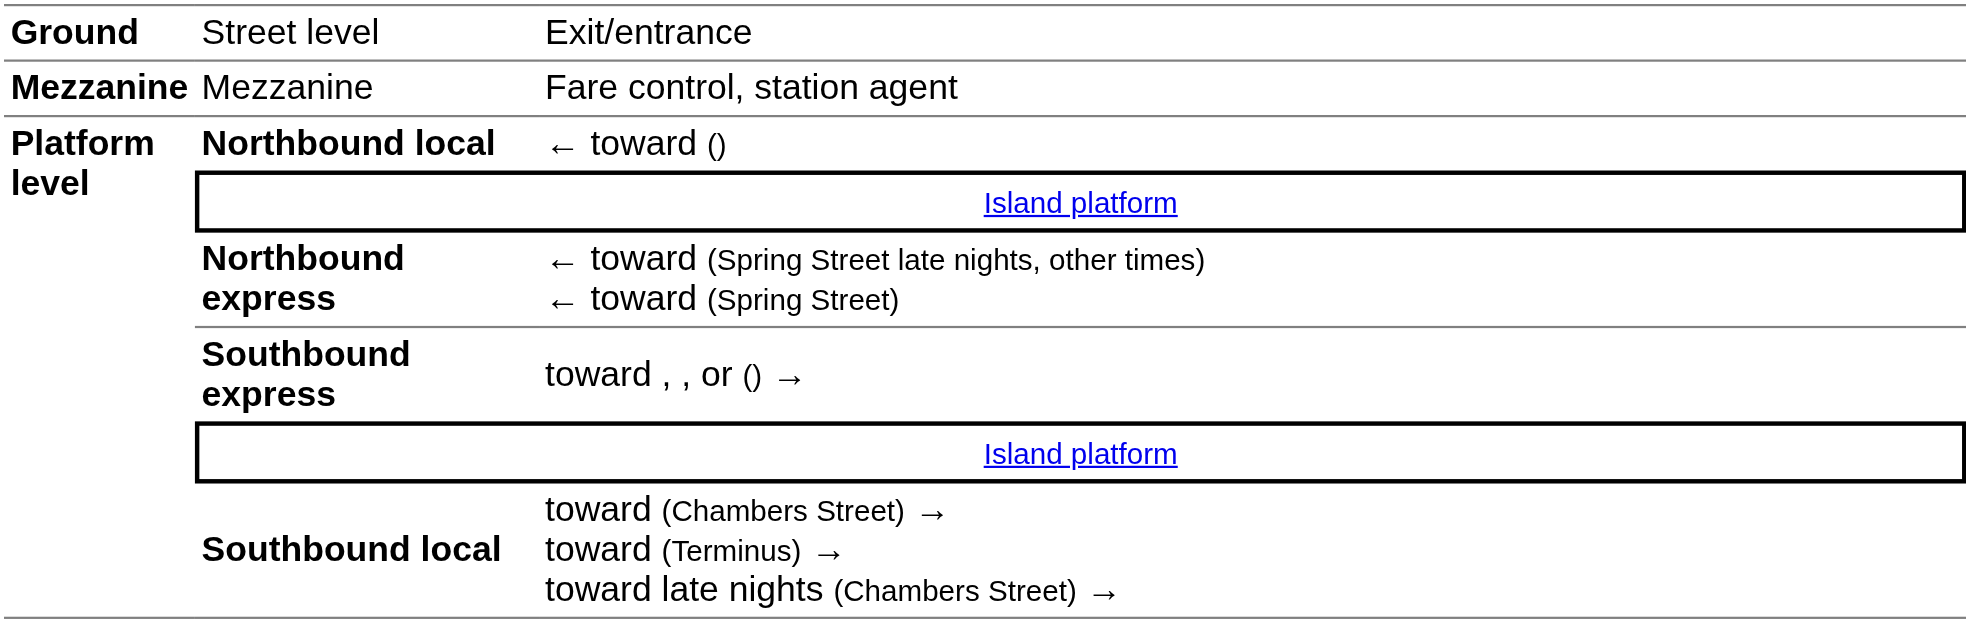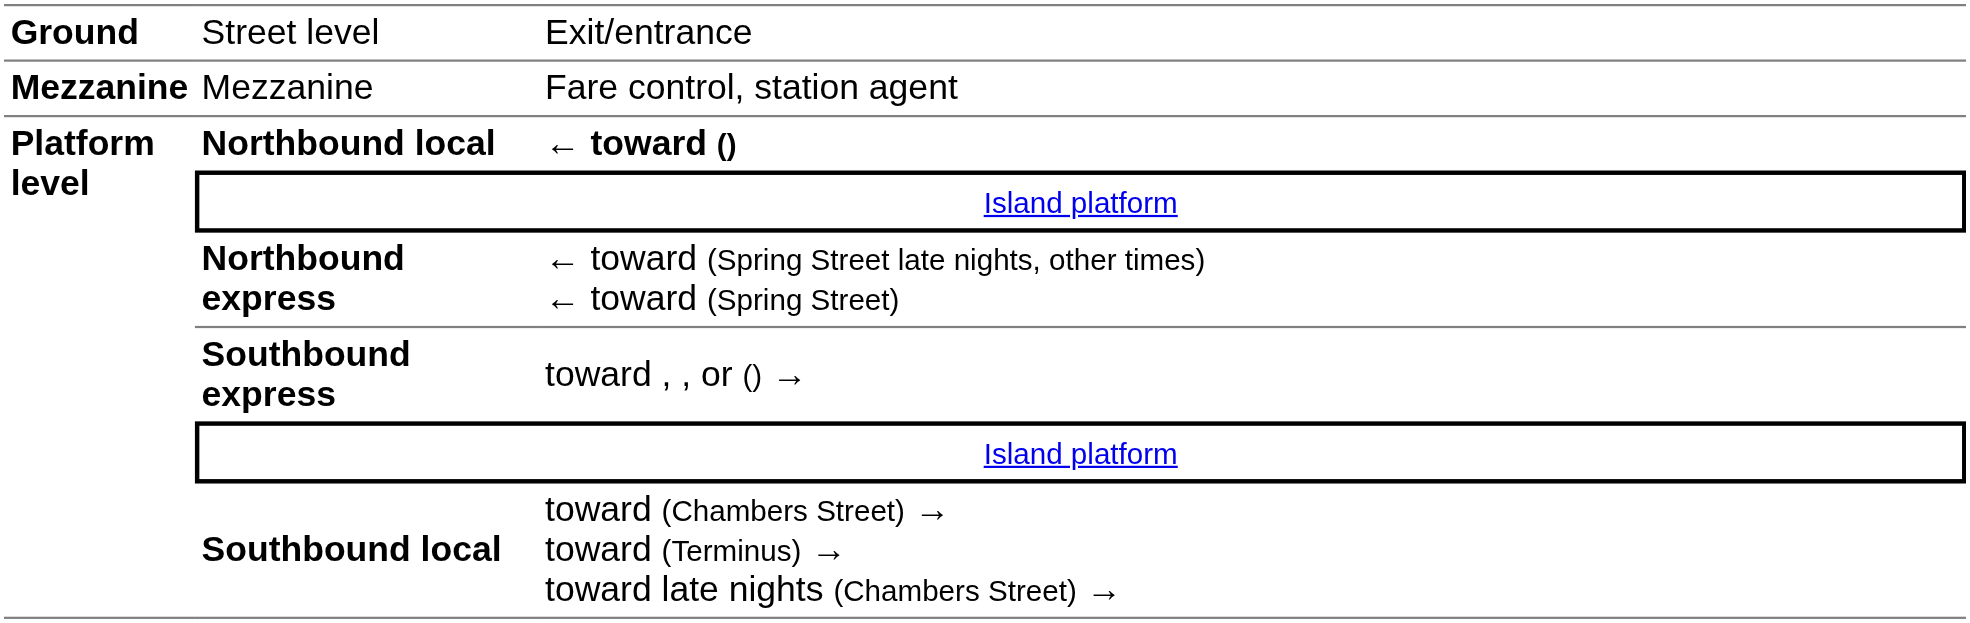(636, 143) normal -> (641, 143) bold
